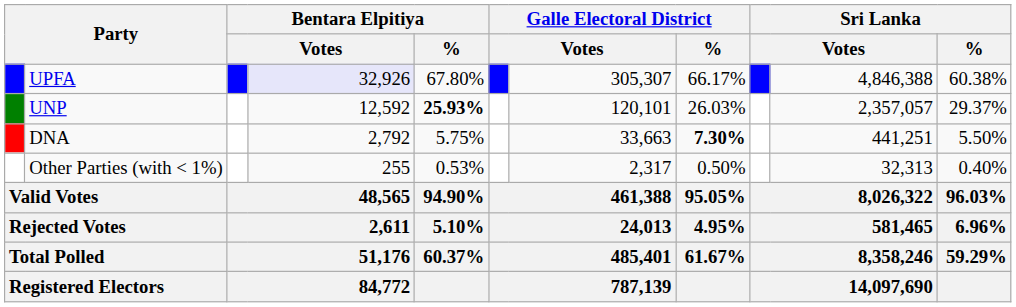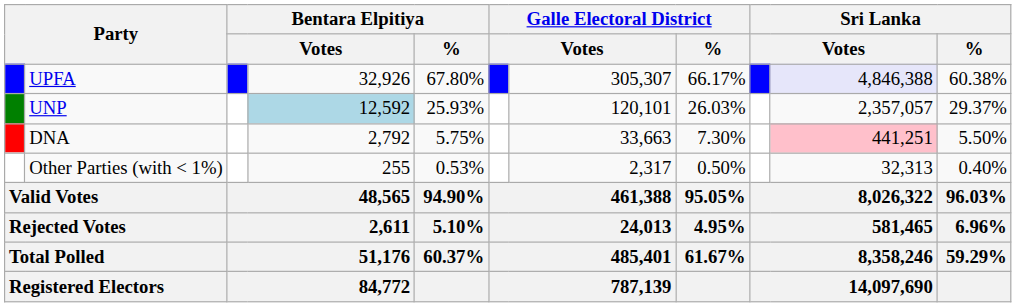(384, 78) lavender background -> (384, 78) no background
(895, 78) no background -> (895, 78) lavender background
(384, 108) no background -> (384, 108) lightblue background
(454, 108) bold -> (455, 108) normal
(720, 138) bold -> (721, 138) normal
(902, 138) no background -> (902, 138) pink background
